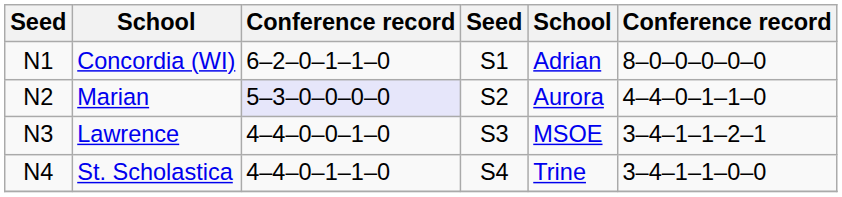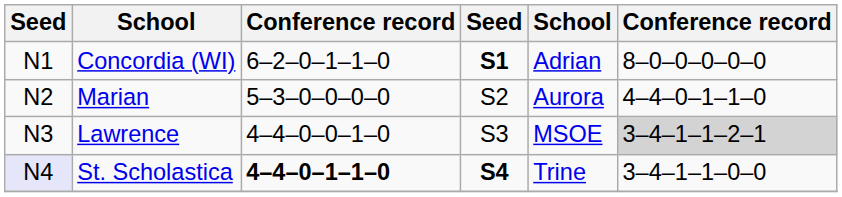(494, 60) normal -> (494, 60) bold
(318, 97) lavender background -> (318, 97) no background
(694, 135) no background -> (694, 135) lightgrey background
(38, 172) no background -> (38, 172) lavender background
(318, 172) normal -> (318, 172) bold
(494, 172) normal -> (494, 172) bold
